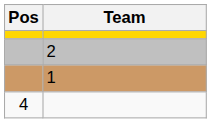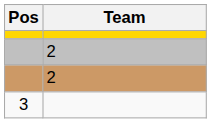(51, 78) 1 -> (51, 78) 2
(24, 104) 4 -> (24, 104) 3
